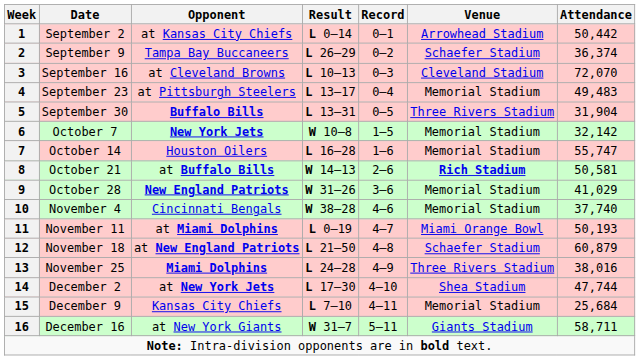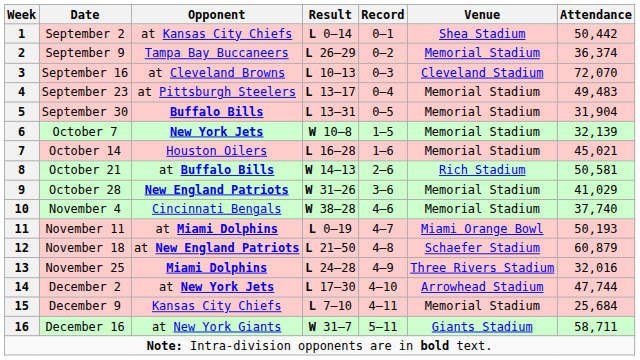(482, 34) Arrowhead Stadium -> (482, 34) Shea Stadium
(482, 53) Schaefer Stadium -> (482, 53) Memorial Stadium
(482, 112) Three Rivers Stadium -> (482, 112) Memorial Stadium
(596, 131) 32,142 -> (596, 131) 32,139
(596, 151) 55,747 -> (596, 151) 45,021
(482, 170) bold -> (482, 170) normal
(596, 268) 38,016 -> (596, 268) 32,016
(482, 287) Shea Stadium -> (482, 287) Arrowhead Stadium
